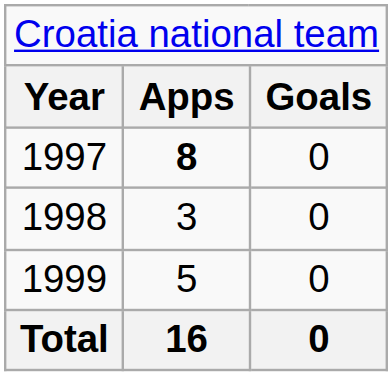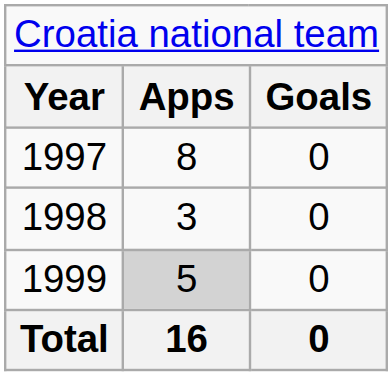(187, 156) bold -> (187, 156) normal
(187, 278) no background -> (187, 278) lightgrey background
